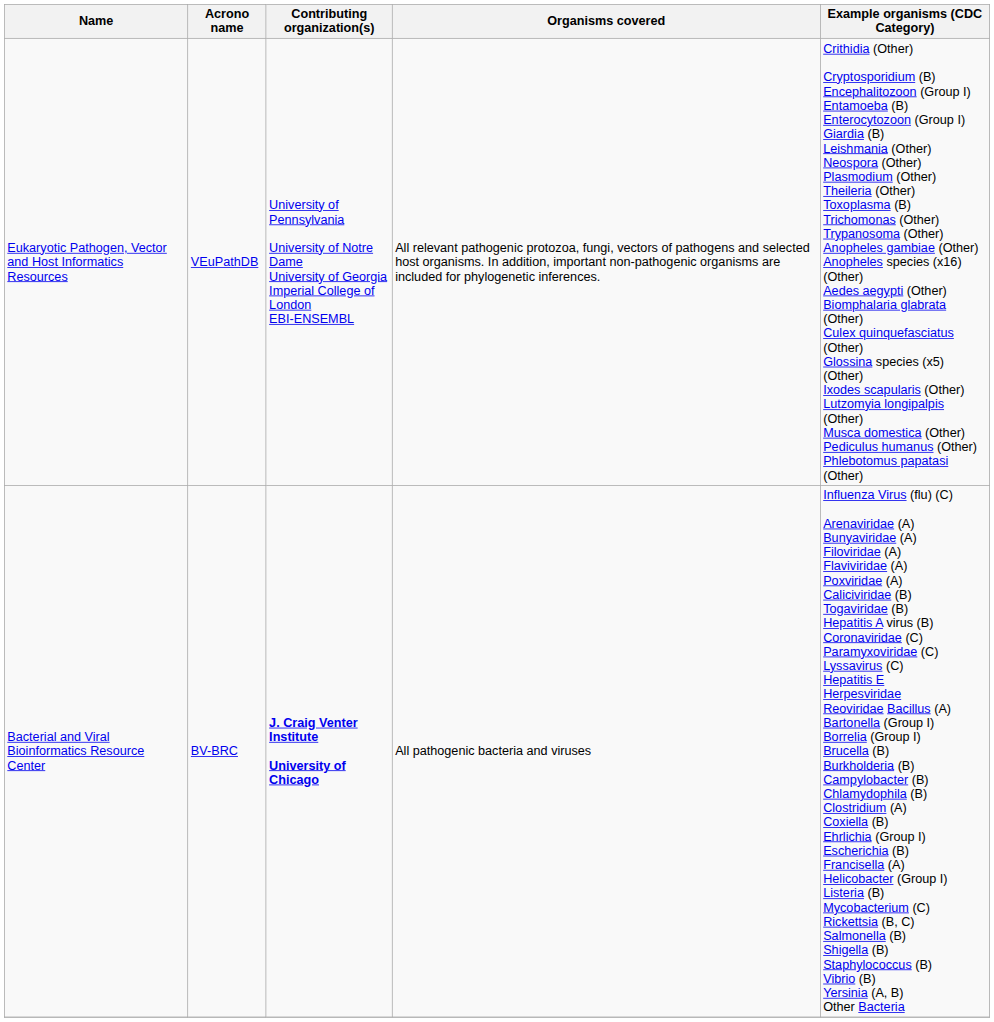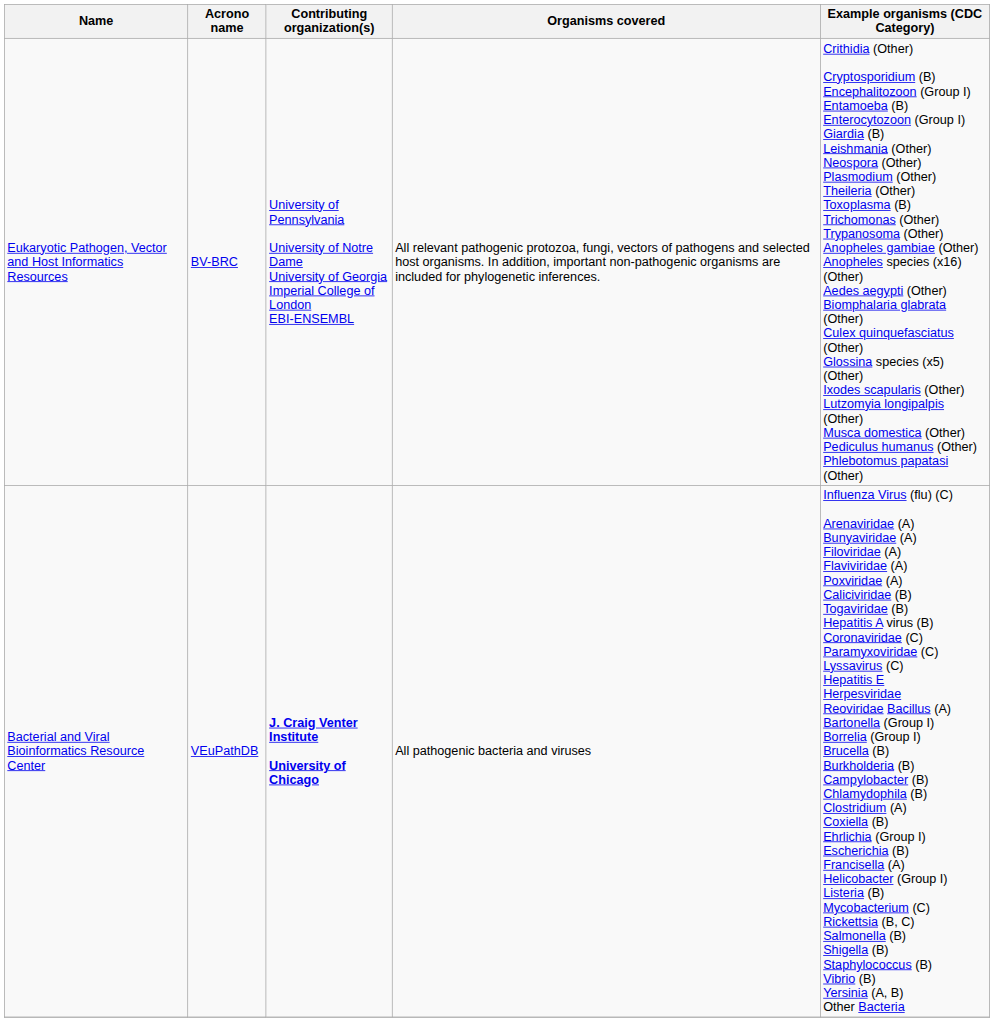(225, 262) VEuPathDB -> (214, 262) BV-BRC
(214, 751) BV-BRC -> (225, 751) VEuPathDB
